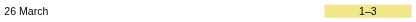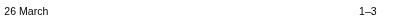(368, 11) khaki background -> (368, 11) no background
